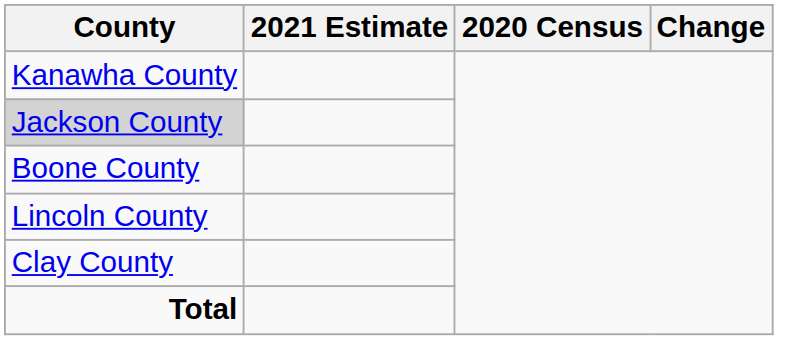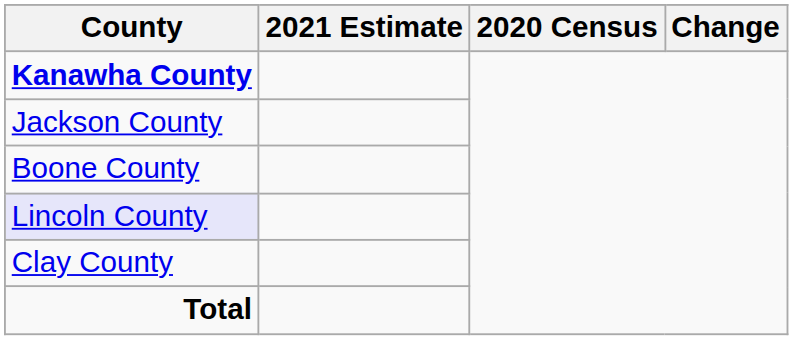(124, 74) normal -> (132, 74) bold
(117, 121) lightgrey background -> (117, 121) no background
(110, 215) no background -> (110, 215) lavender background
